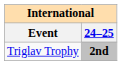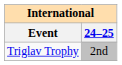(99, 51) bold -> (99, 51) normal
